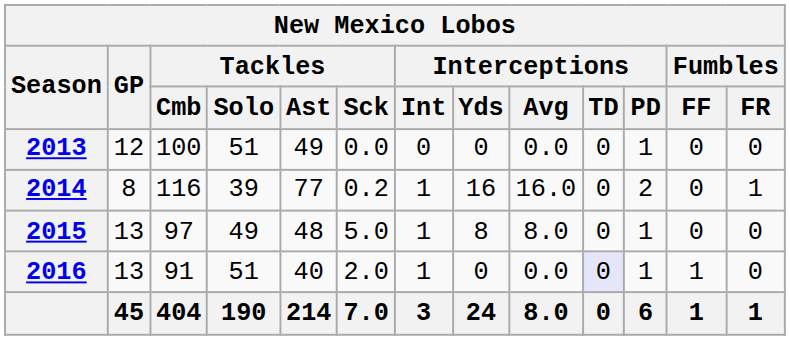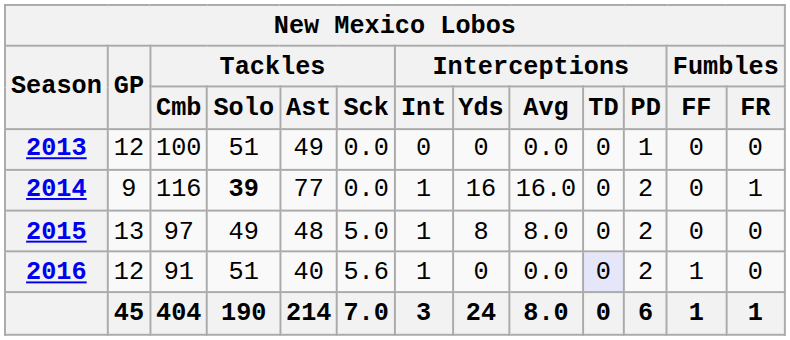(129, 190) 8 -> (129, 190) 9
(244, 190) normal -> (244, 190) bold
(366, 190) 0.2 -> (366, 190) 0.0
(646, 231) 1 -> (646, 231) 2
(129, 272) 13 -> (129, 272) 12
(366, 272) 2.0 -> (366, 272) 5.6
(646, 272) 1 -> (646, 272) 2
